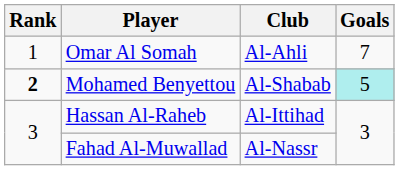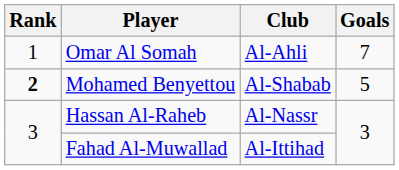(365, 84) paleturquoise background -> (365, 84) no background
(284, 116) Al-Ittihad -> (281, 116) Al-Nassr
(281, 148) Al-Nassr -> (284, 148) Al-Ittihad
